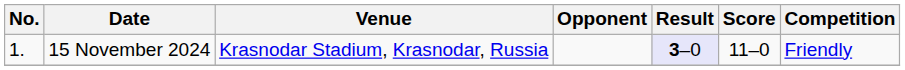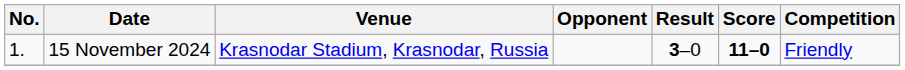(685, 49) lavender background -> (685, 49) no background
(749, 49) normal -> (749, 49) bold
